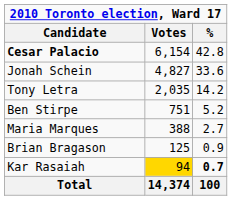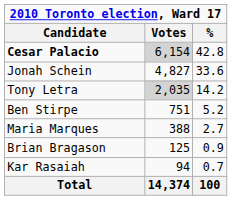(172, 52) no background -> (172, 52) lightgrey background
(172, 90) no background -> (172, 90) lightgrey background
(183, 167) gold background -> (183, 167) no background
(213, 167) bold -> (213, 167) normal
